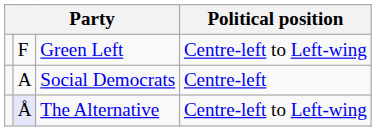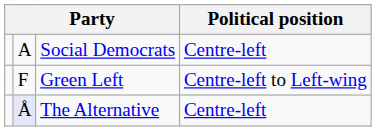rows swapped: (108, 79) <-> (82, 49)
(275, 110) Centre-left to Left-wing -> (225, 110) Centre-left
